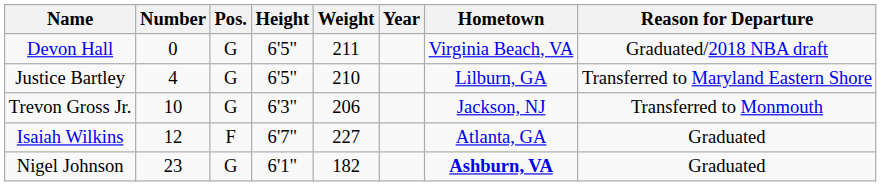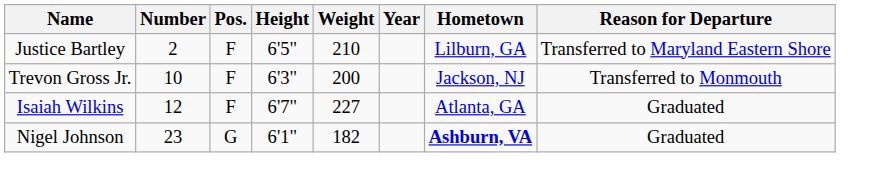- row: (70, 48)
(173, 78) 4 -> (173, 48) 2
(231, 78) G -> (231, 48) F
(231, 107) G -> (231, 78) F
(346, 107) 206 -> (346, 78) 200
